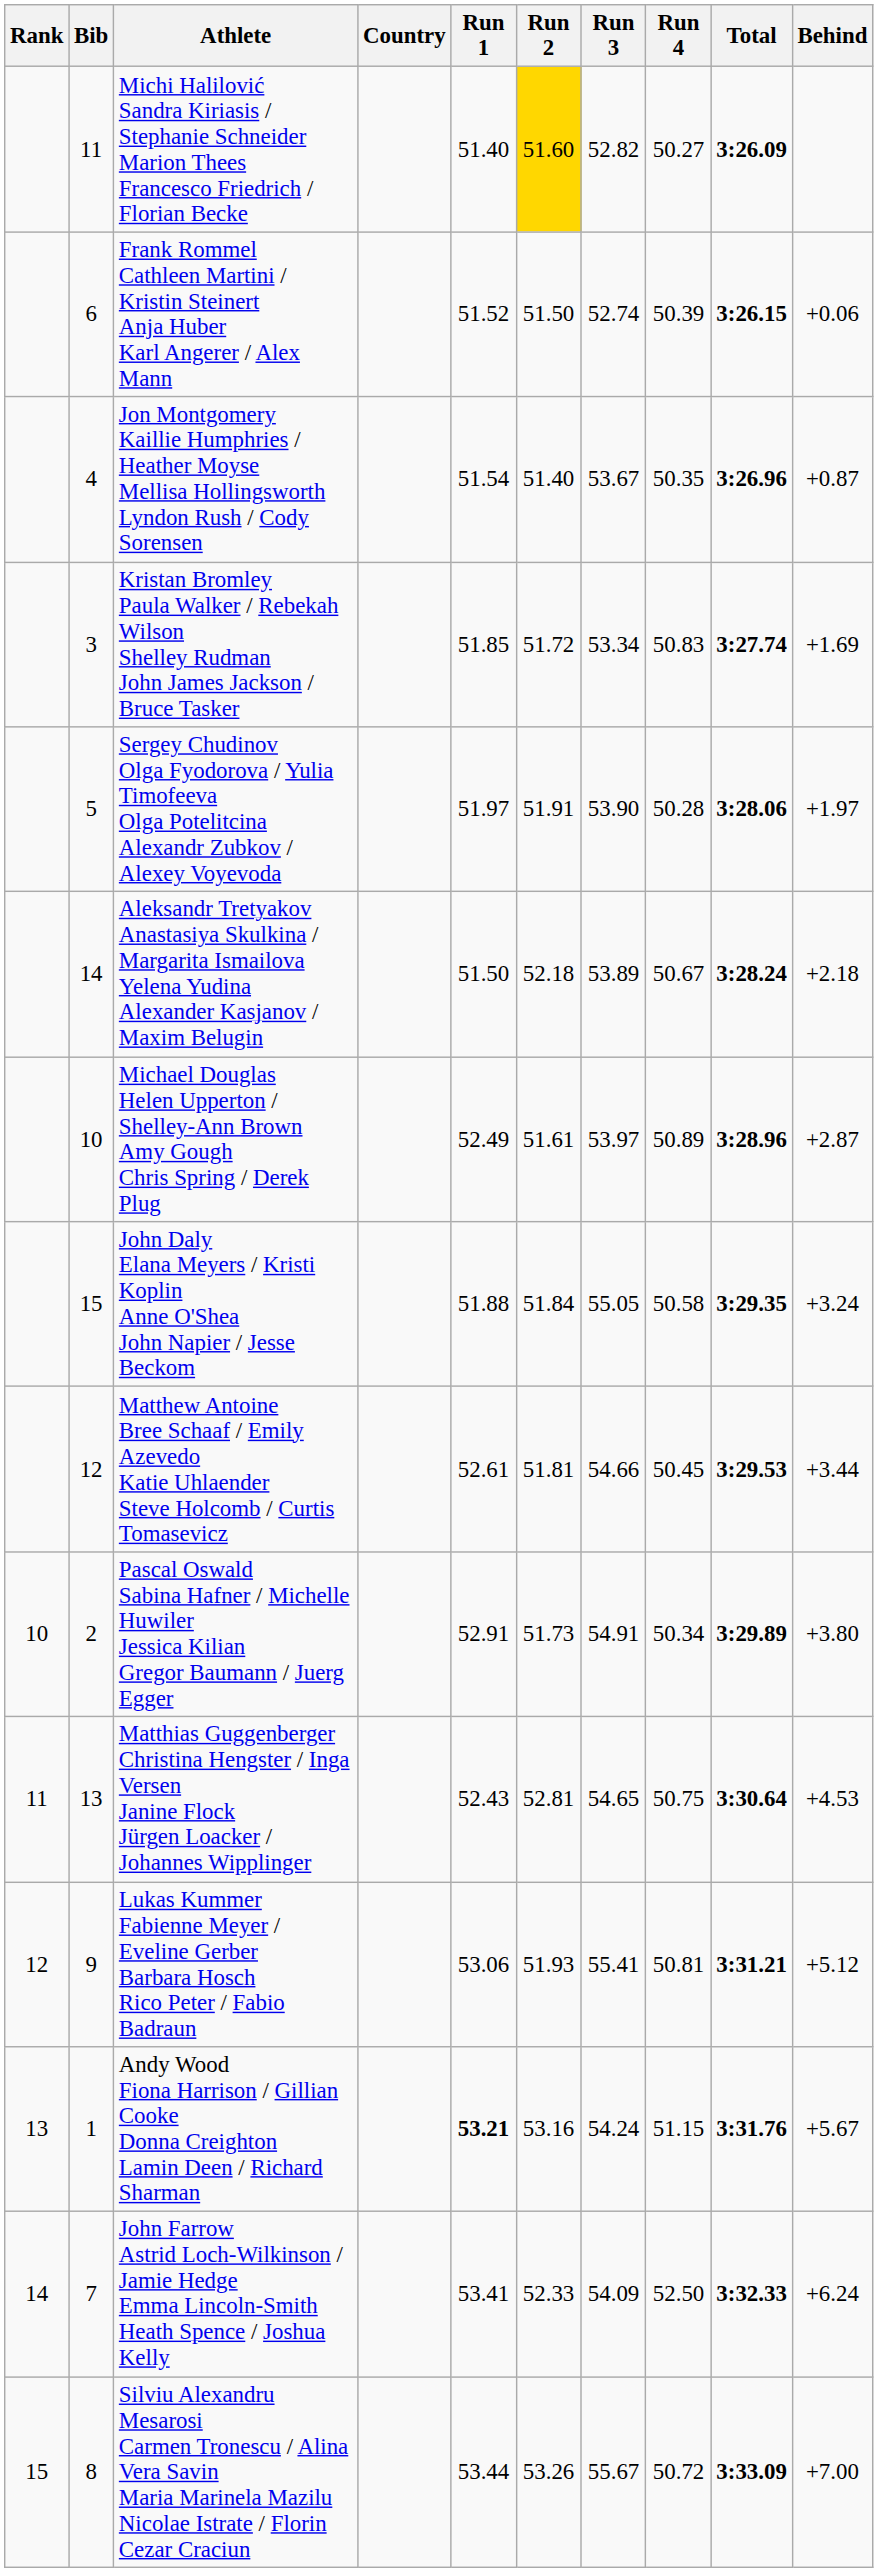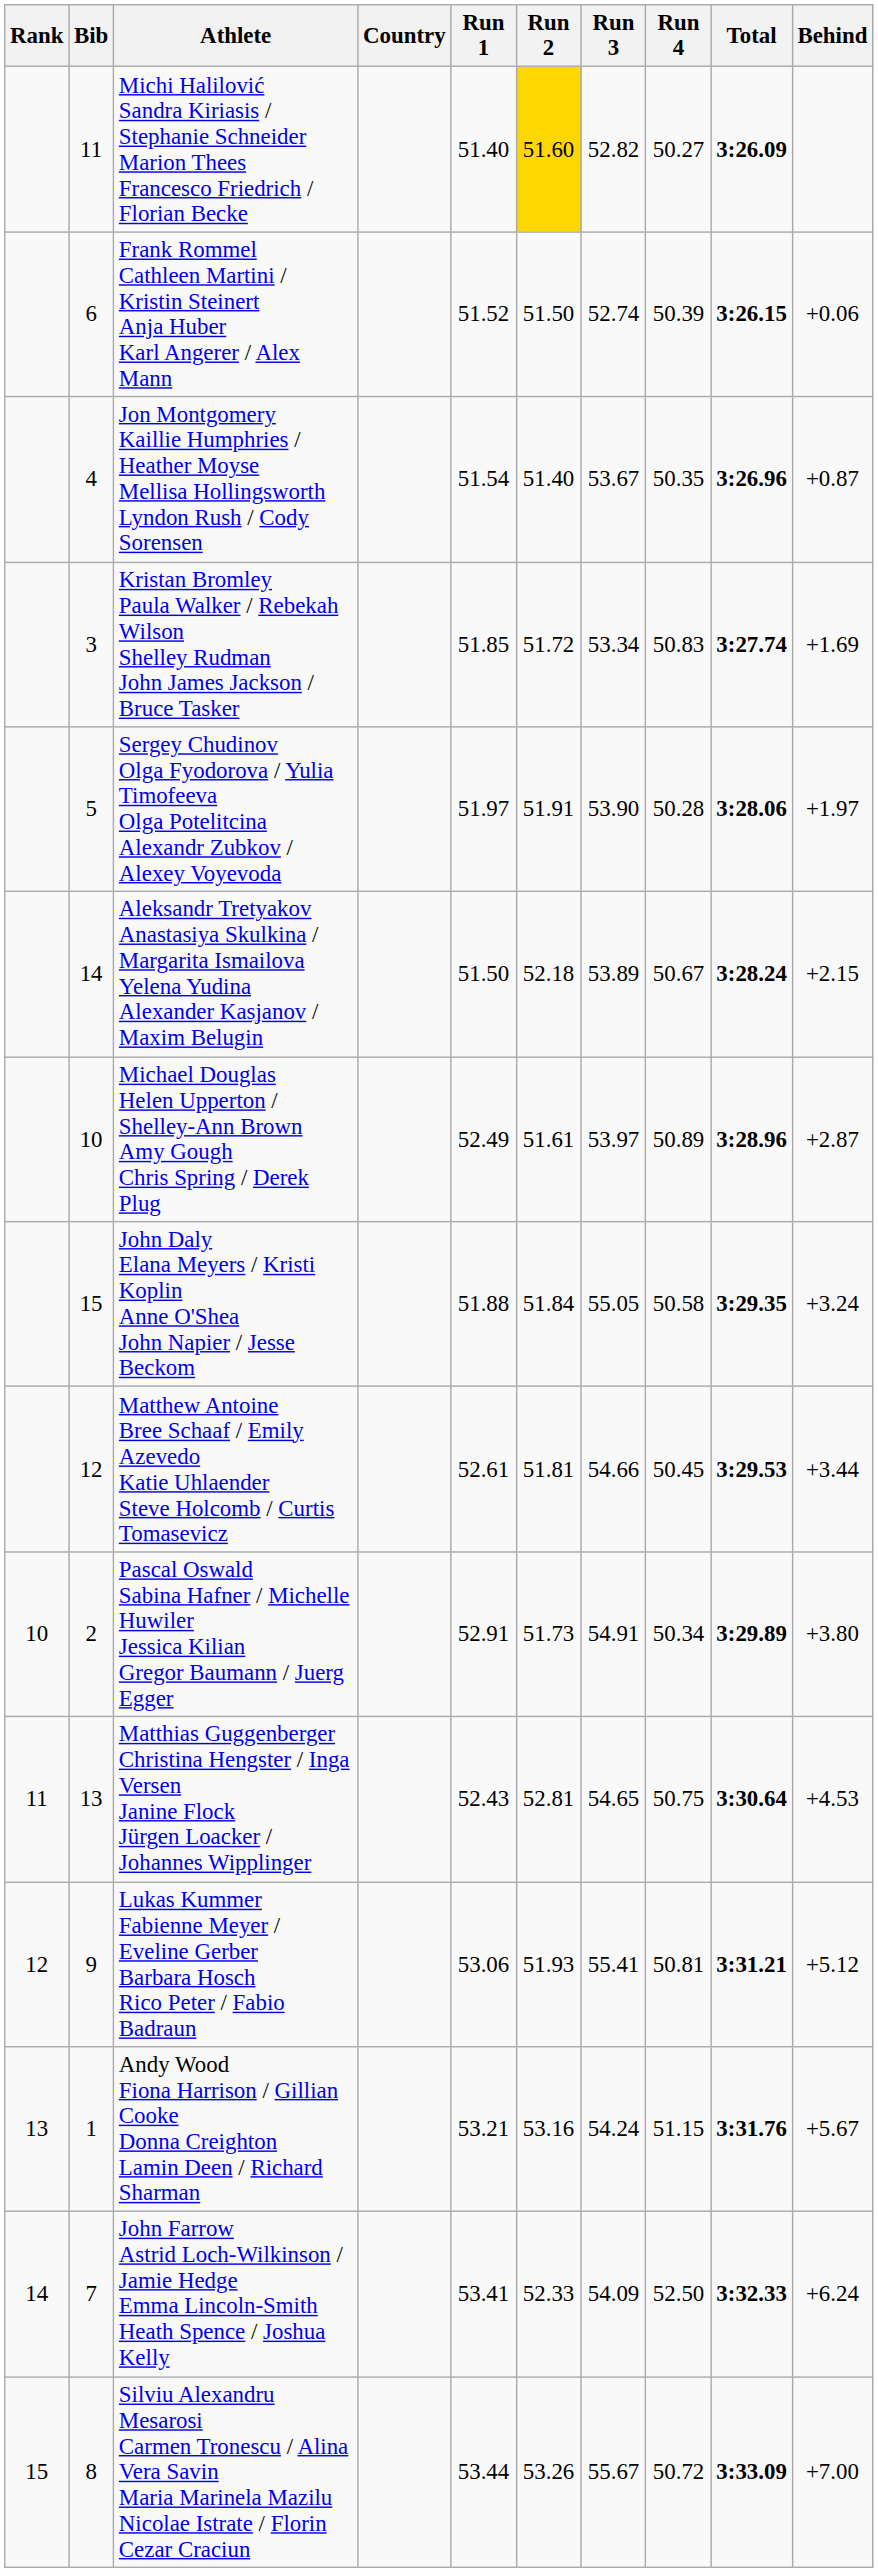(832, 973) +2.18 -> (832, 973) +2.15
(483, 2128) bold -> (483, 2128) normal
